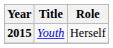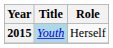(51, 33) no background -> (51, 33) lightblue background
